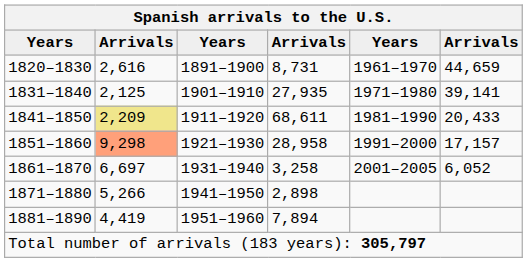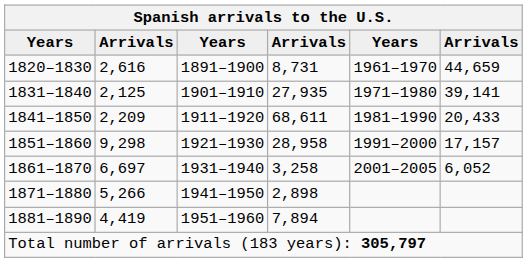(122, 119) khaki background -> (122, 119) no background
(122, 144) lightsalmon background -> (122, 144) no background
